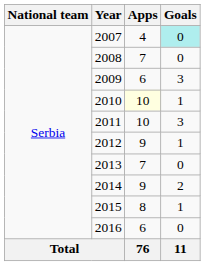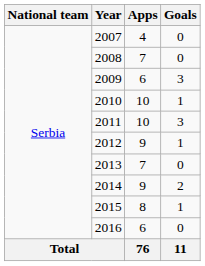(180, 36) paleturquoise background -> (180, 36) no background
(143, 100) lightyellow background -> (143, 100) no background
